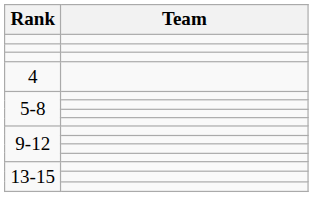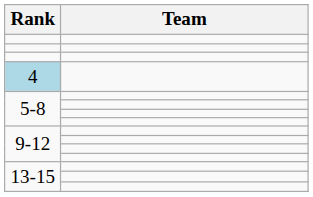(33, 76) no background -> (33, 76) lightblue background
